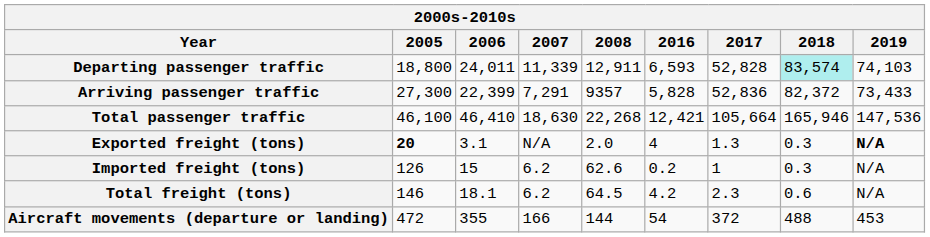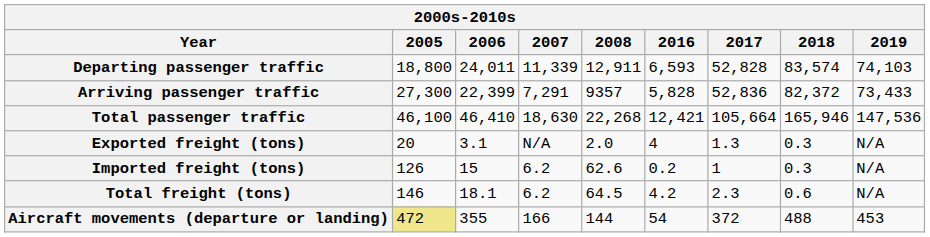(812, 68) paleturquoise background -> (812, 68) no background
(406, 143) bold -> (406, 143) normal
(870, 143) bold -> (870, 143) normal
(410, 219) no background -> (410, 219) khaki background
